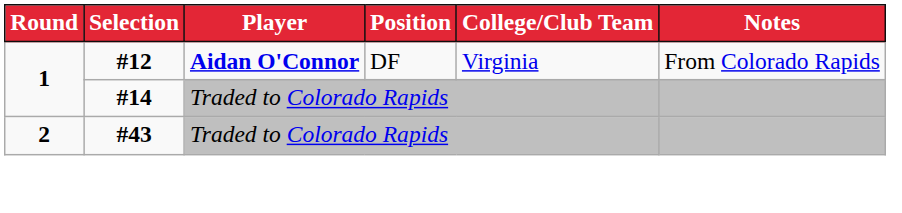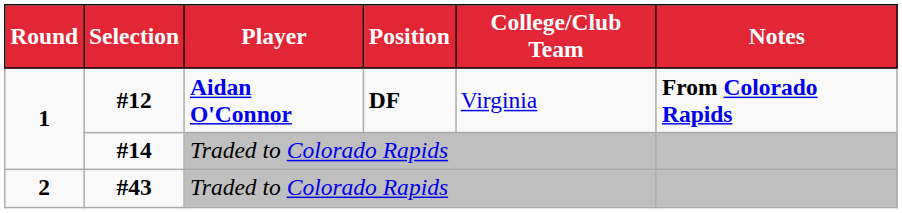(385, 60) normal -> (385, 100) bold
(772, 60) normal -> (740, 100) bold
